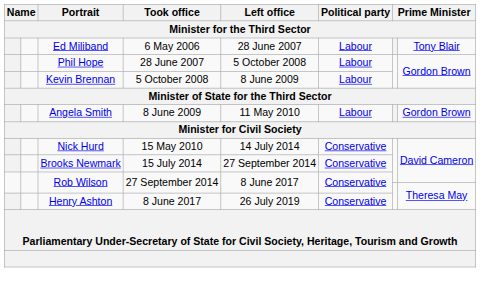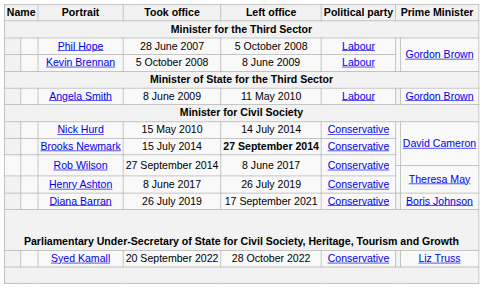- row: (81, 46)
(270, 163) normal -> (271, 146) bold
+ row: (81, 201)
+ row: (81, 258)
